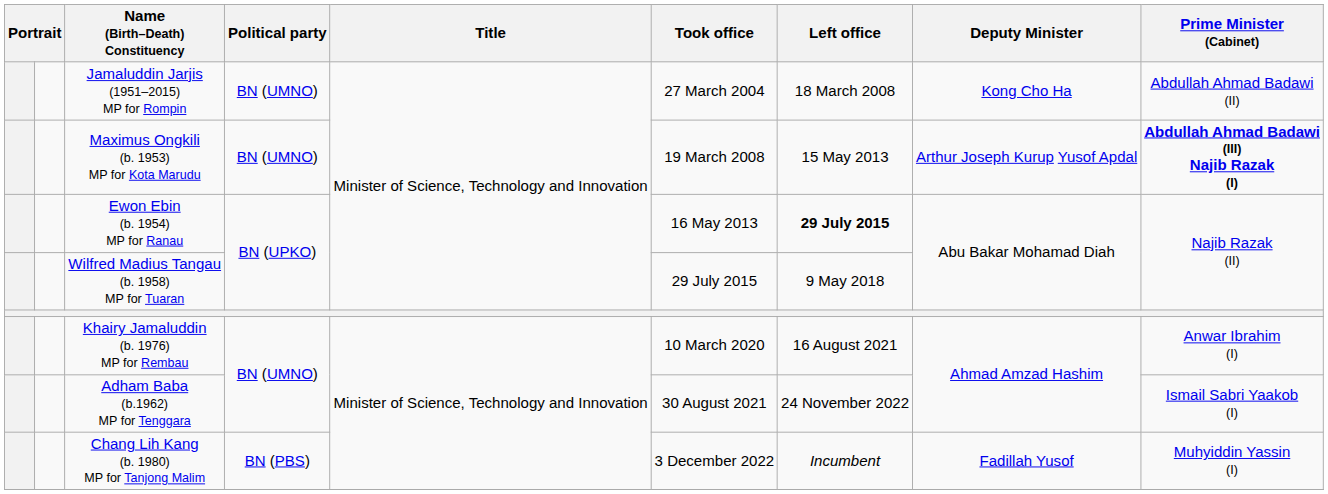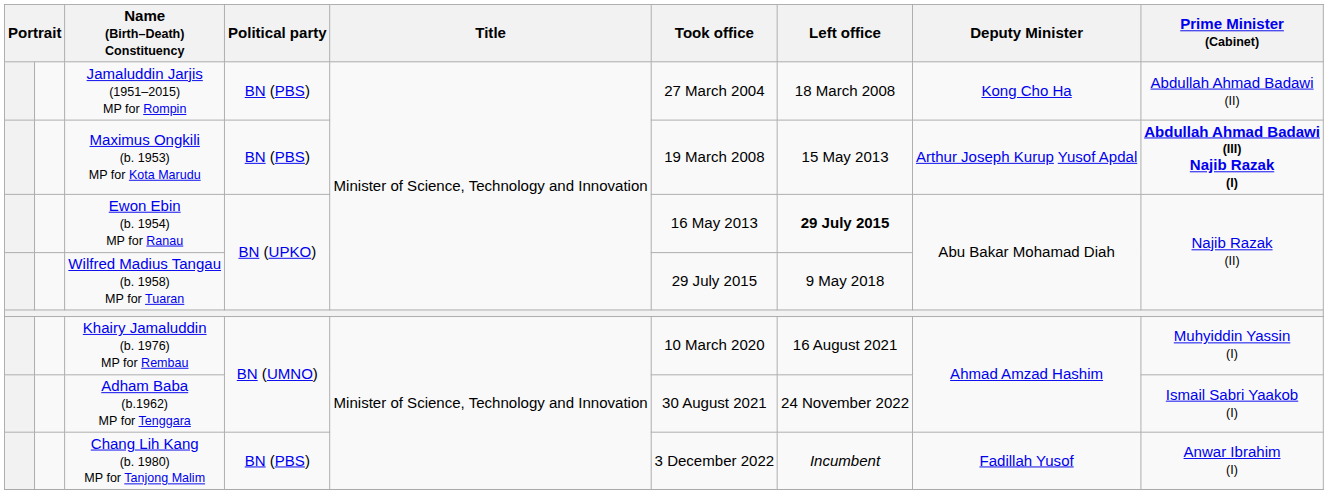(277, 91) BN (UMNO) -> (277, 91) BN (PBS)
(277, 157) BN (UMNO) -> (277, 157) BN (PBS)
(1232, 345) Anwar Ibrahim (I) -> (1232, 345) Muhyiddin Yassin (I)
(1232, 461) Muhyiddin Yassin (I) -> (1232, 461) Anwar Ibrahim (I)
